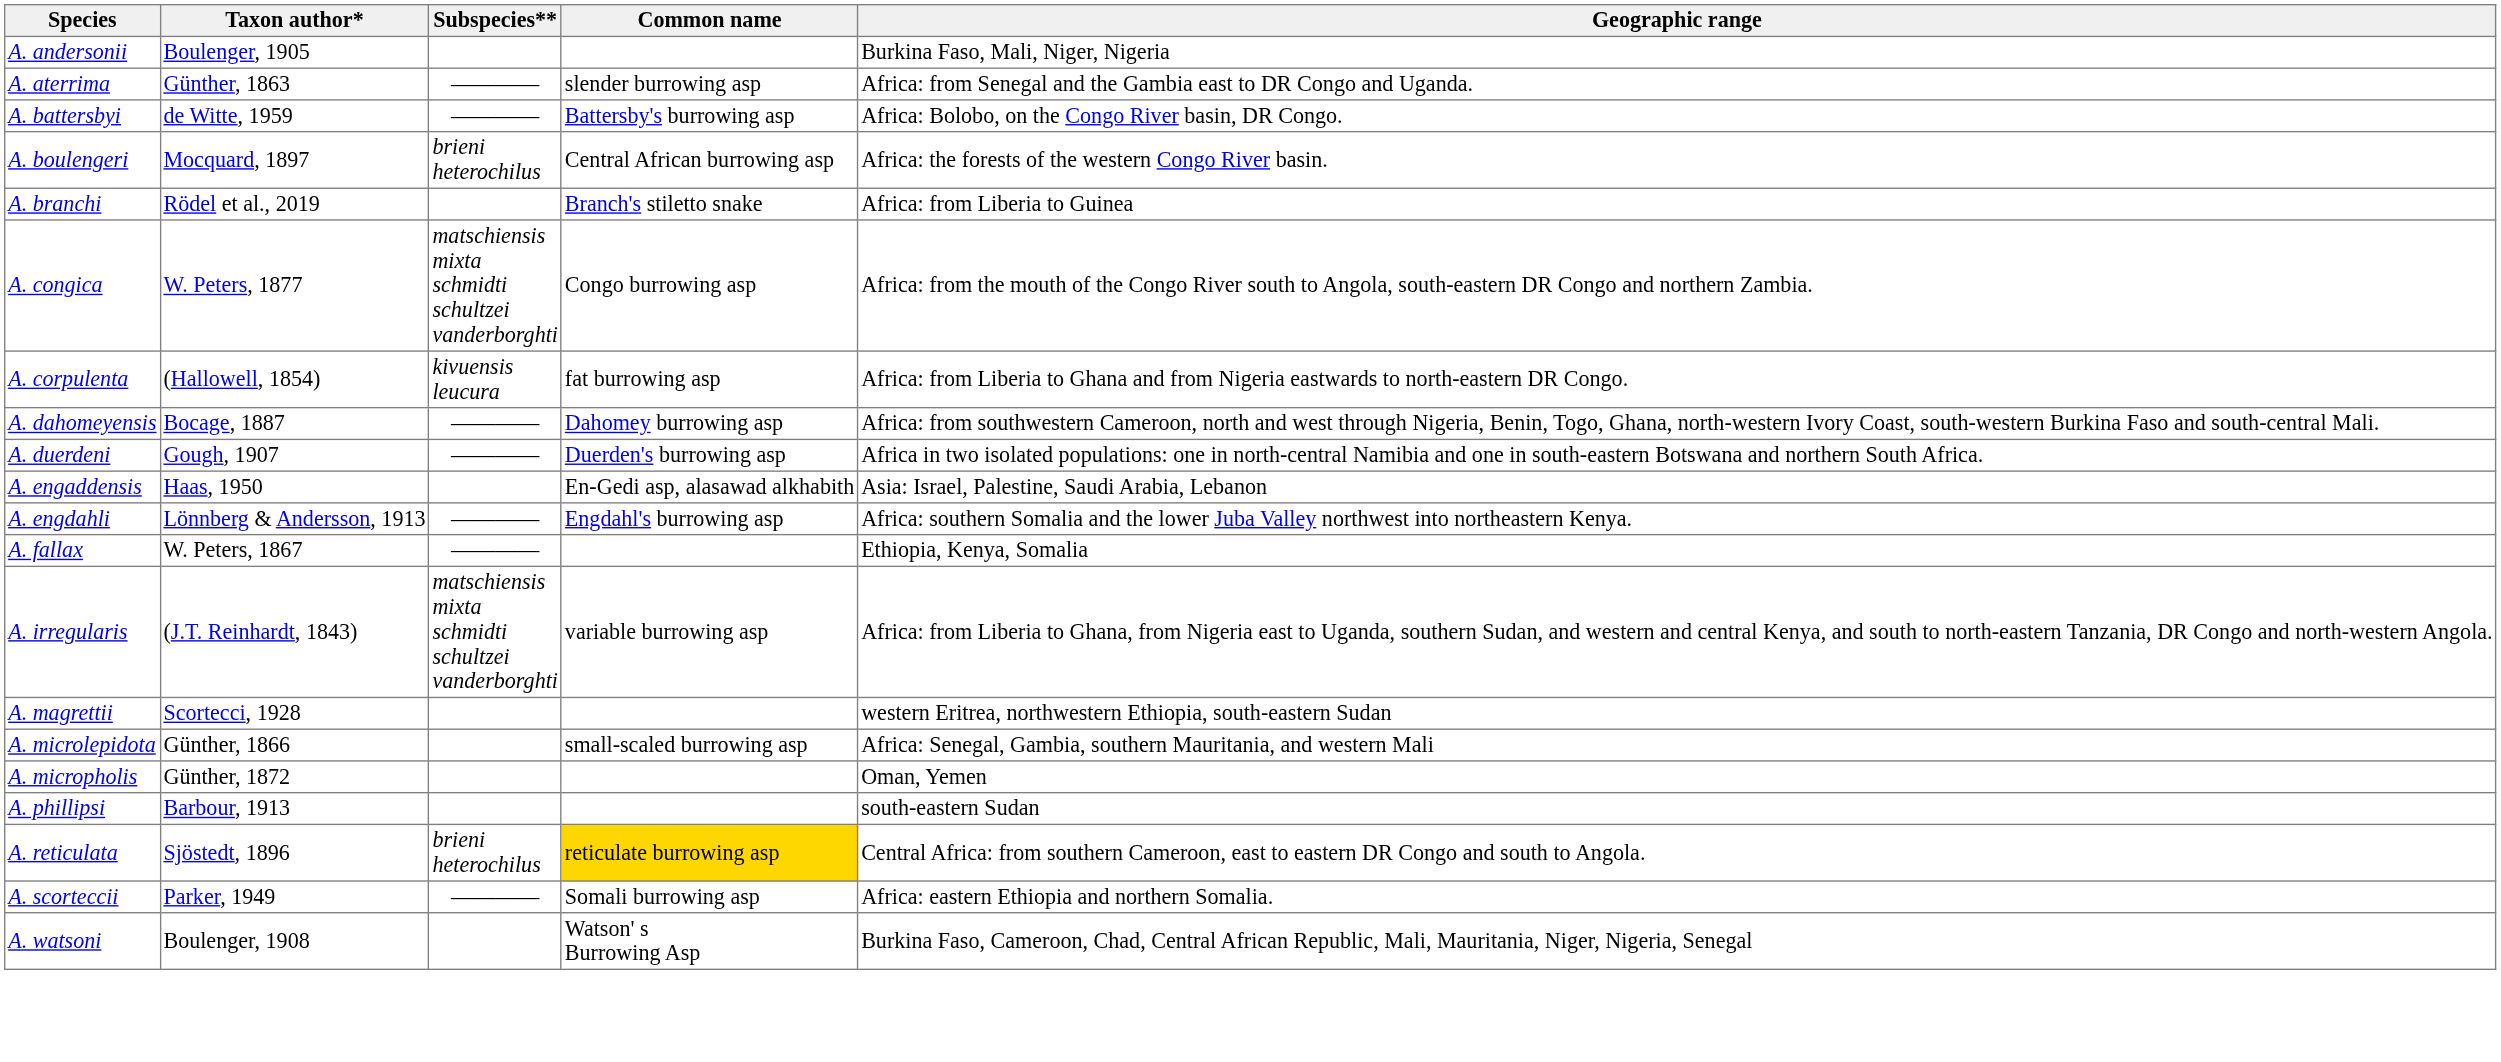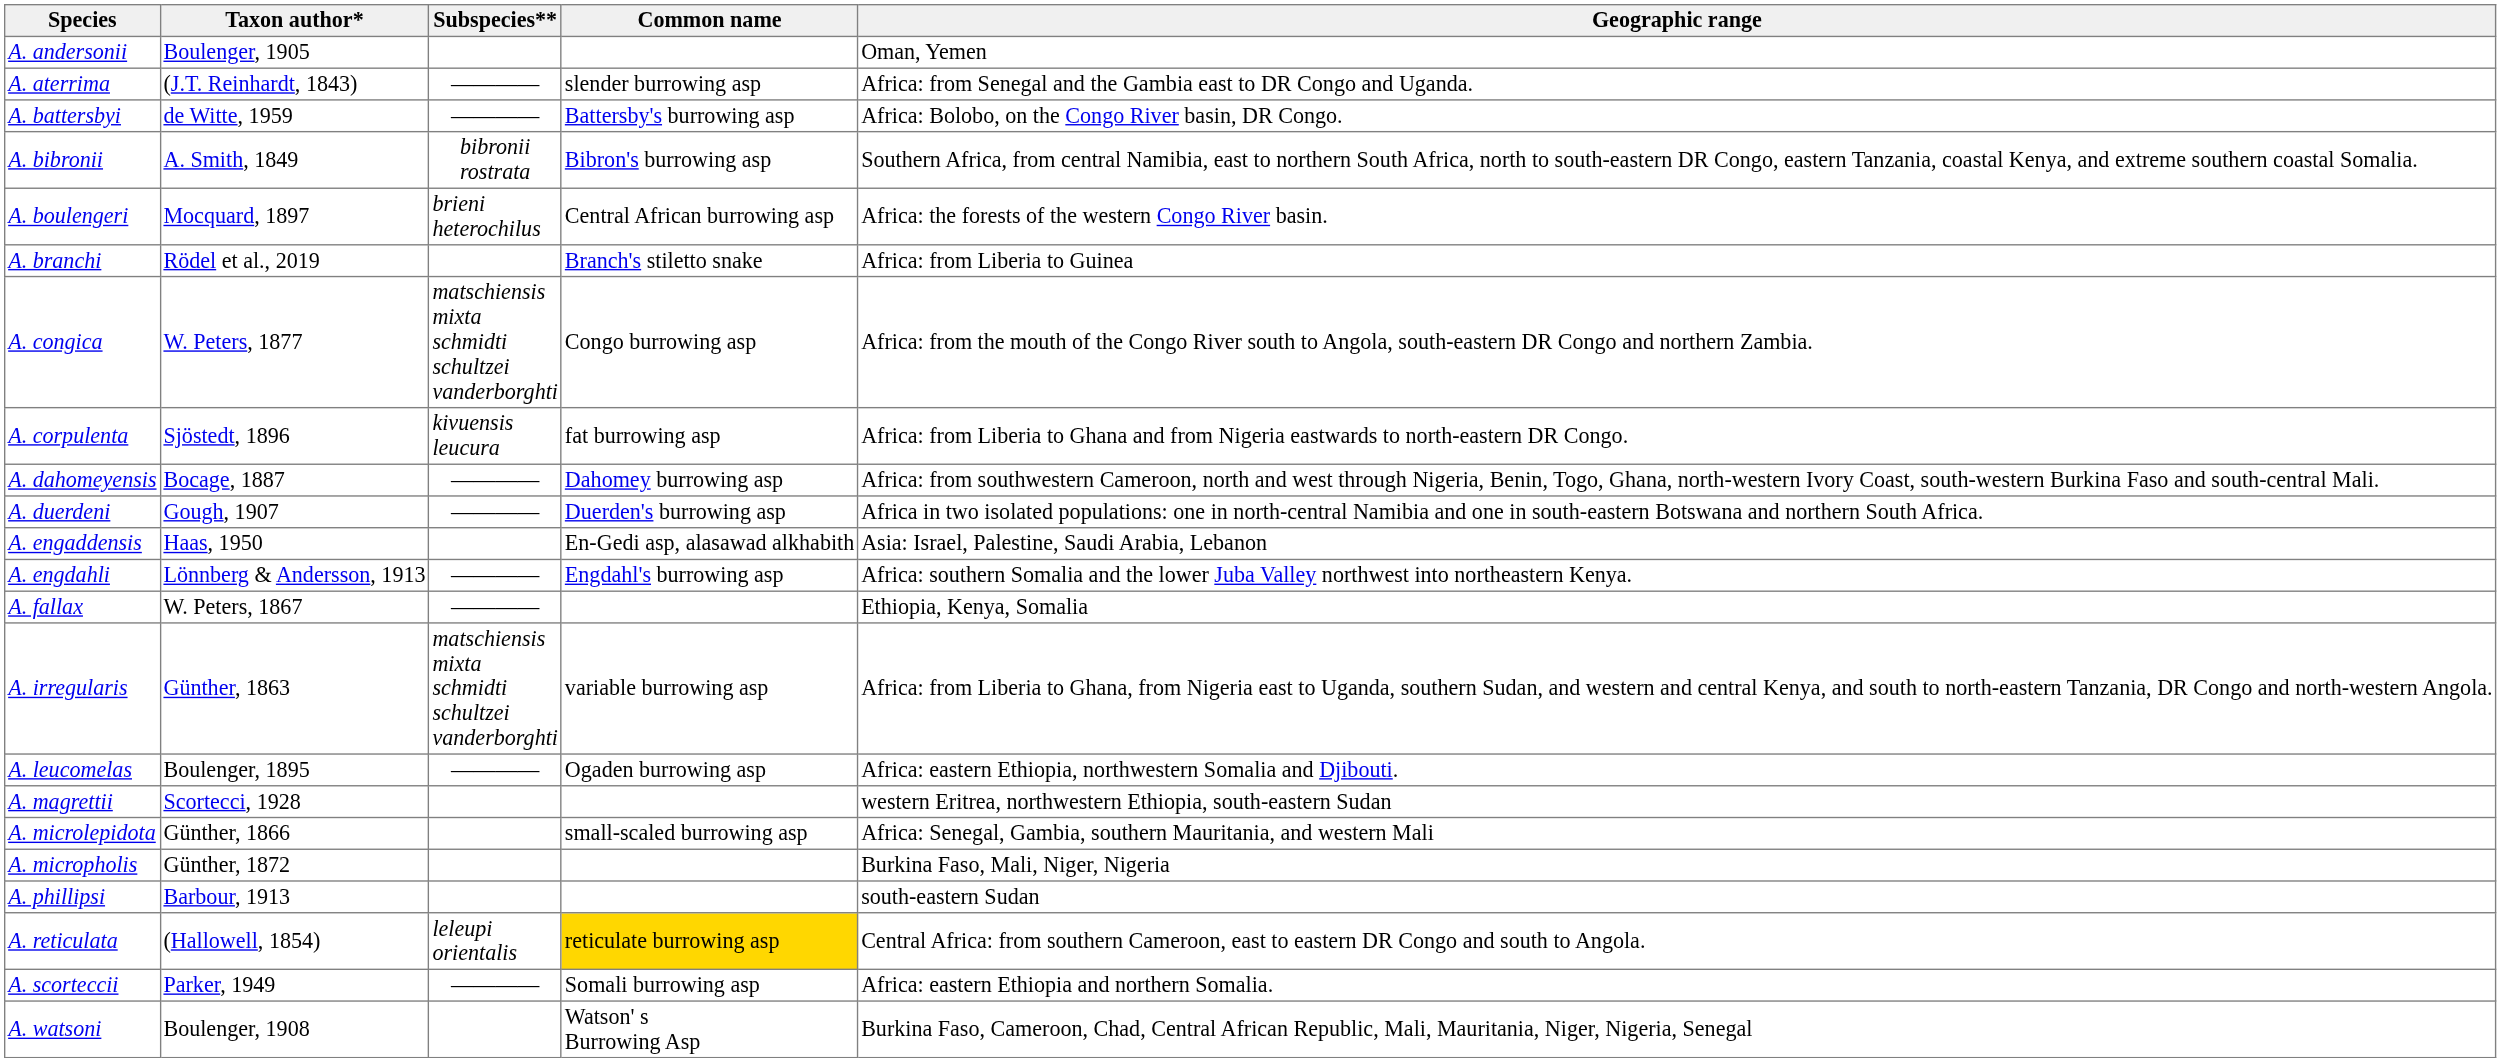(1016, 52) Burkina Faso, Mali, Niger, Nigeria -> (924, 52) Oman, Yemen
(227, 83) Günther, 1863 -> (260, 83) (J.T. Reinhardt, 1843)
+ row: (56, 159)
(242, 379) (Hallowell, 1854) -> (227, 435) Sjöstedt, 1896
(260, 631) (J.T. Reinhardt, 1843) -> (227, 688) Günther, 1863
+ row: (70, 769)
(924, 776) Oman, Yemen -> (1016, 864) Burkina Faso, Mali, Niger, Nigeria
(227, 852) Sjöstedt, 1896 -> (242, 940) (Hallowell, 1854)
(487, 852) brieni heterochilus -> (475, 940) leleupi orientalis
